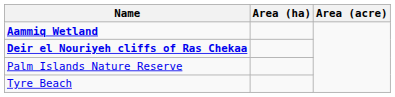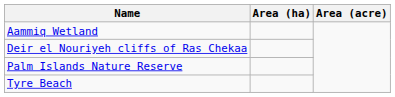(52, 31) bold -> (52, 31) normal
(127, 48) bold -> (127, 48) normal
